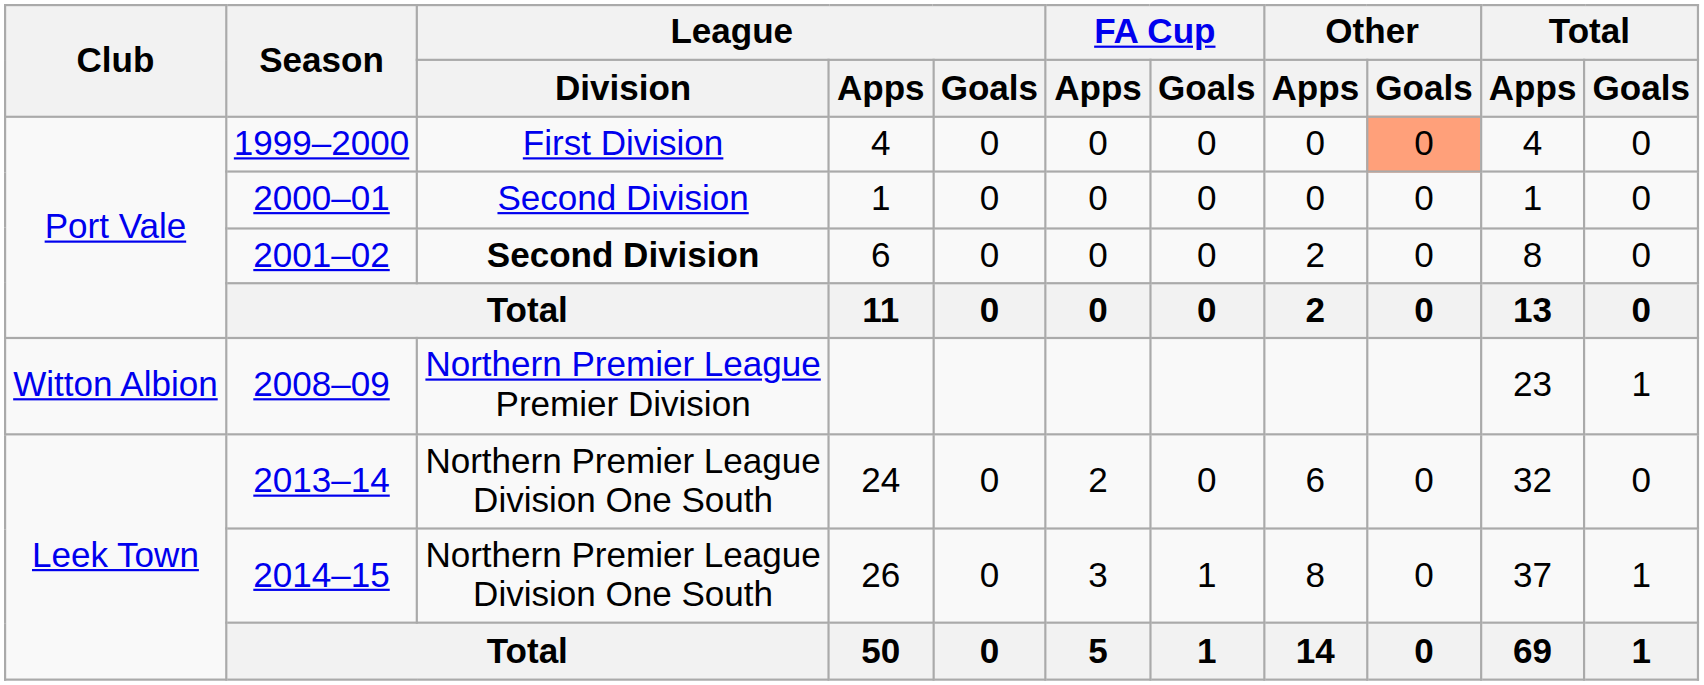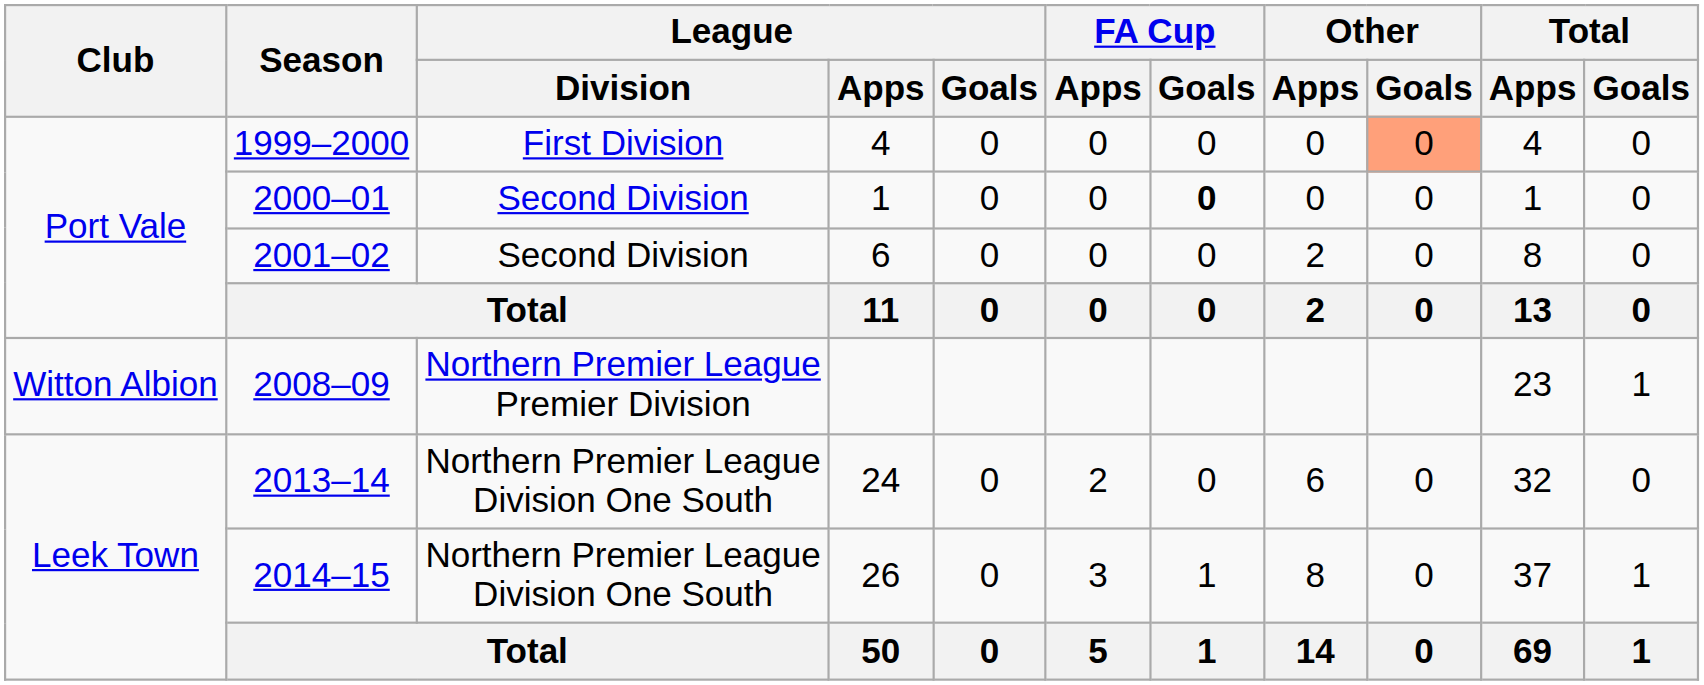(1207, 198) normal -> (1207, 198) bold
(623, 254) bold -> (623, 254) normal
